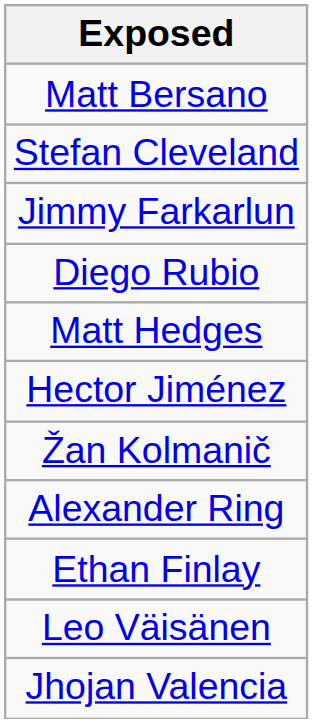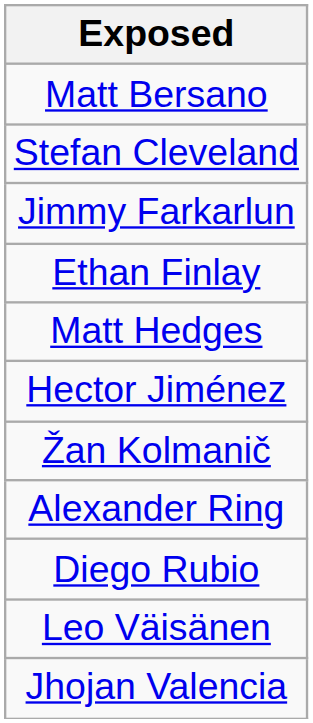(156, 271) Diego Rubio -> (156, 271) Ethan Finlay
(156, 568) Ethan Finlay -> (156, 568) Diego Rubio
